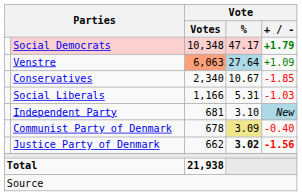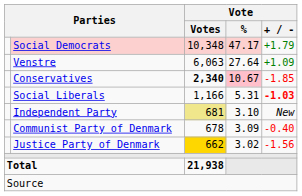(279, 46) bold -> (279, 46) normal
(209, 62) lightsalmon background -> (209, 62) no background
(244, 62) lightblue background -> (244, 62) no background
(209, 79) normal -> (209, 79) bold
(244, 79) no background -> (244, 79) pink background
(279, 95) normal -> (279, 95) bold
(215, 112) no background -> (215, 112) khaki background
(285, 112) lightblue background -> (285, 112) no background
(247, 128) khaki background -> (247, 128) no background
(215, 145) no background -> (215, 145) gold background
(247, 145) bold -> (247, 145) normal
(279, 145) bold -> (279, 145) normal
